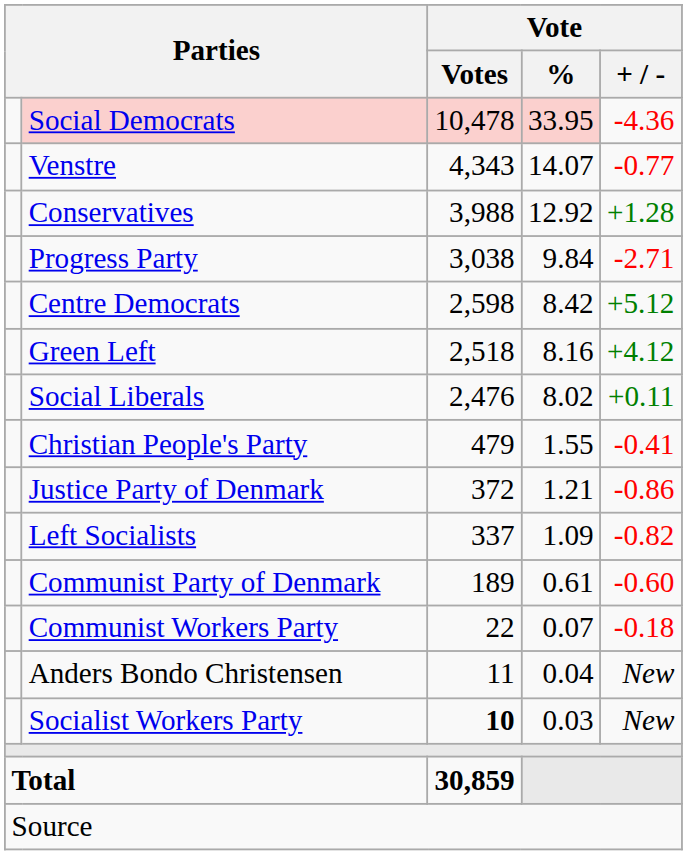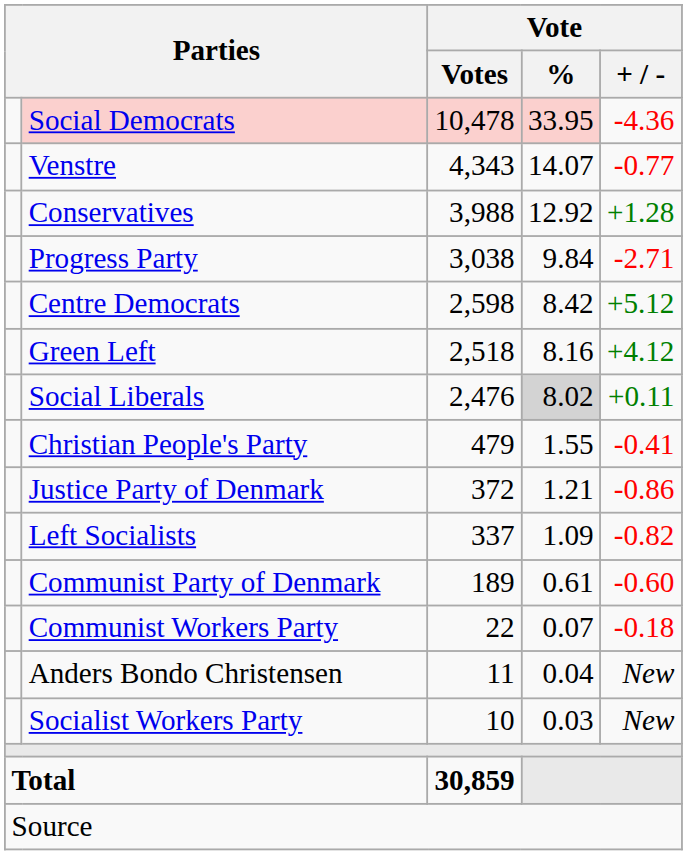(568, 397) no background -> (568, 397) lightgrey background
(500, 720) bold -> (500, 720) normal
